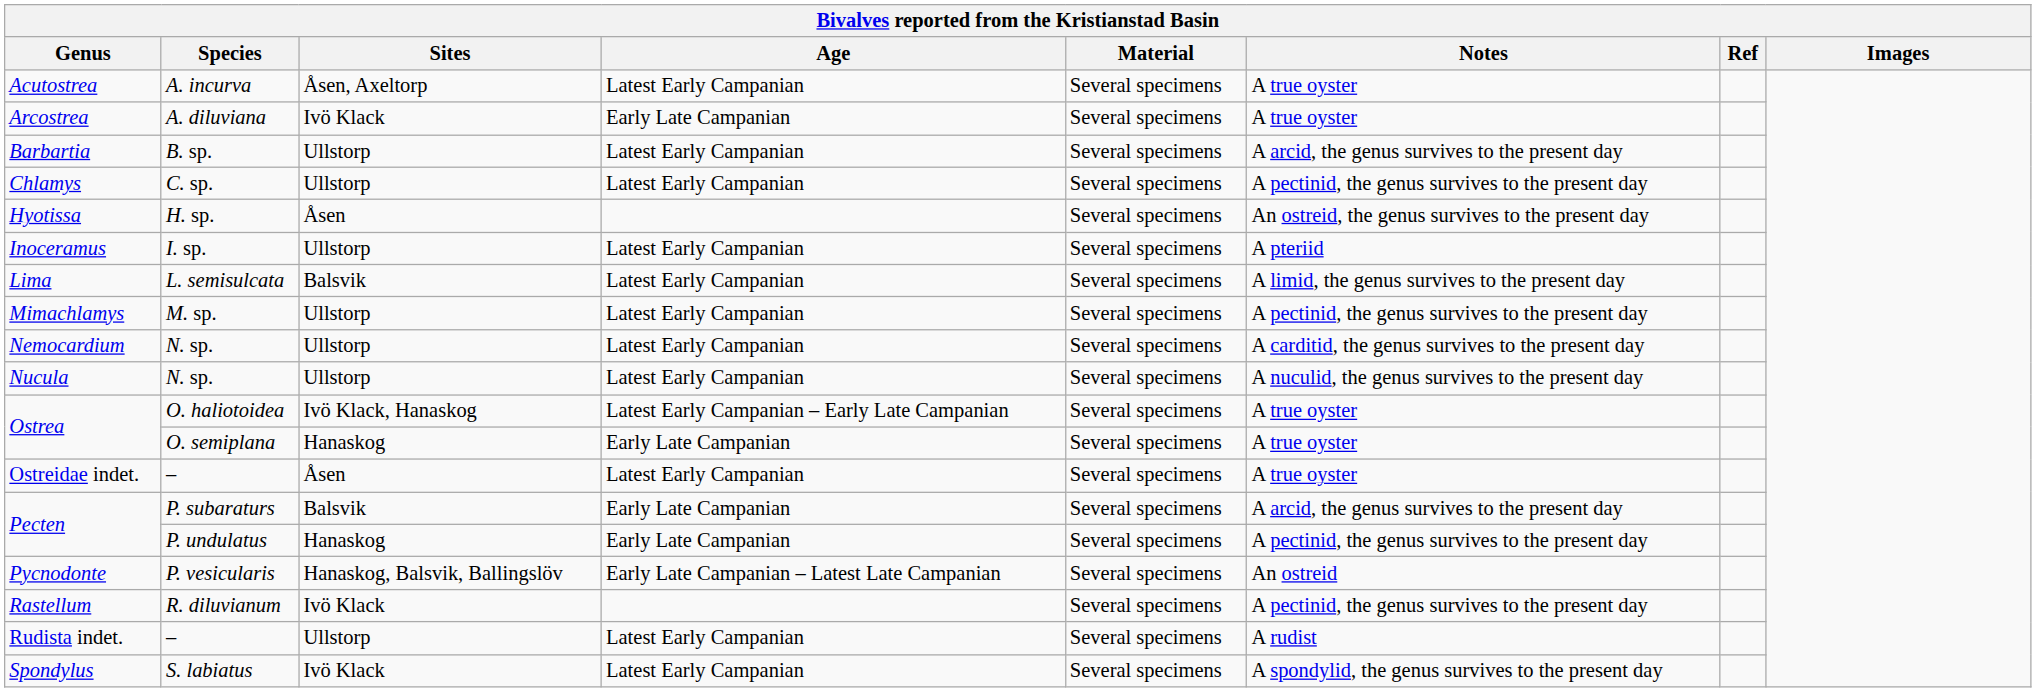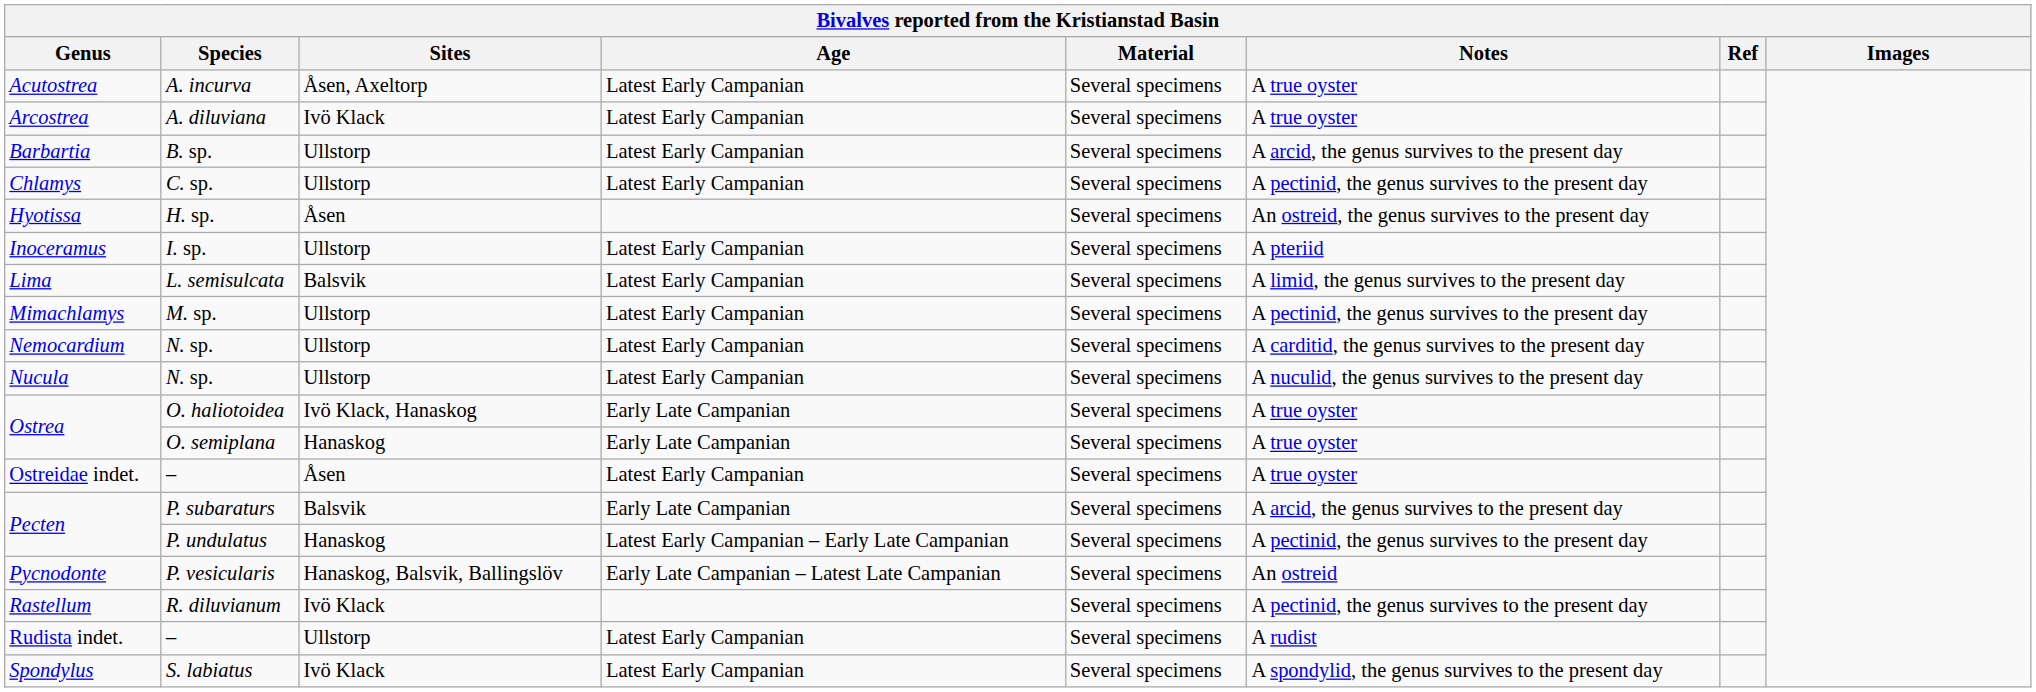(698, 118) Early Late Campanian -> (705, 118) Latest Early Campanian
(807, 410) Latest Early Campanian – Early Late Campanian -> (698, 410) Early Late Campanian
(698, 540) Early Late Campanian -> (807, 540) Latest Early Campanian – Early Late Campanian
